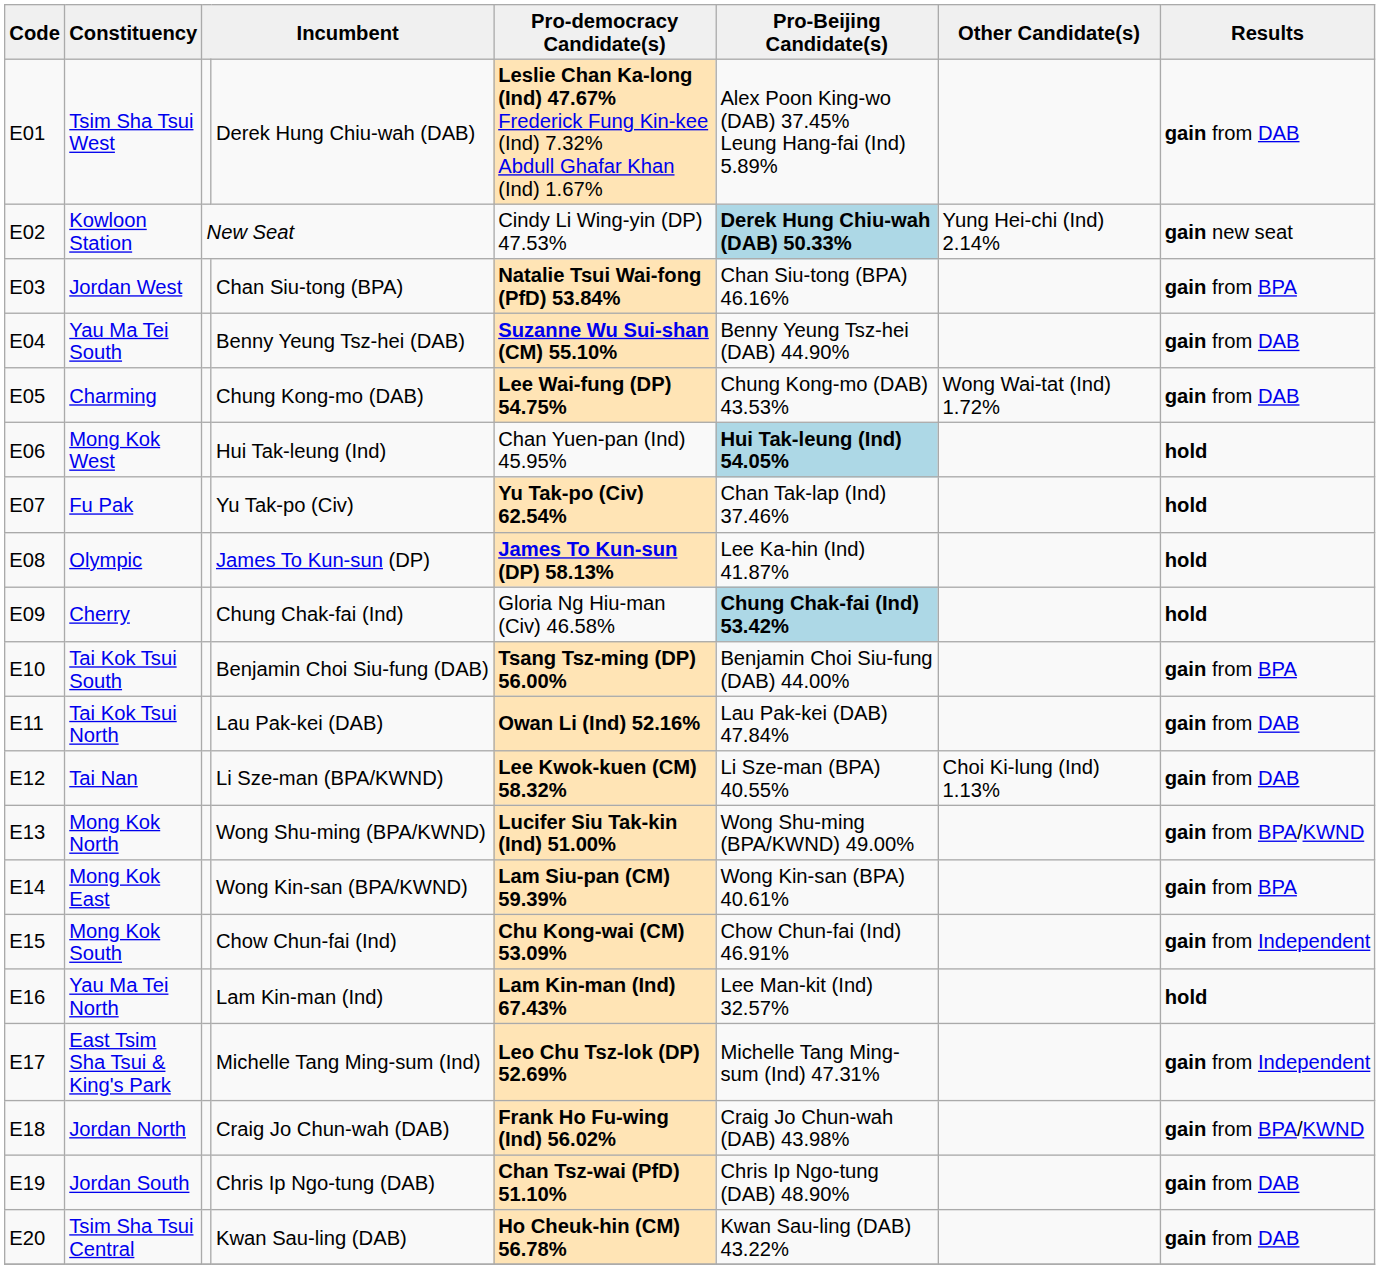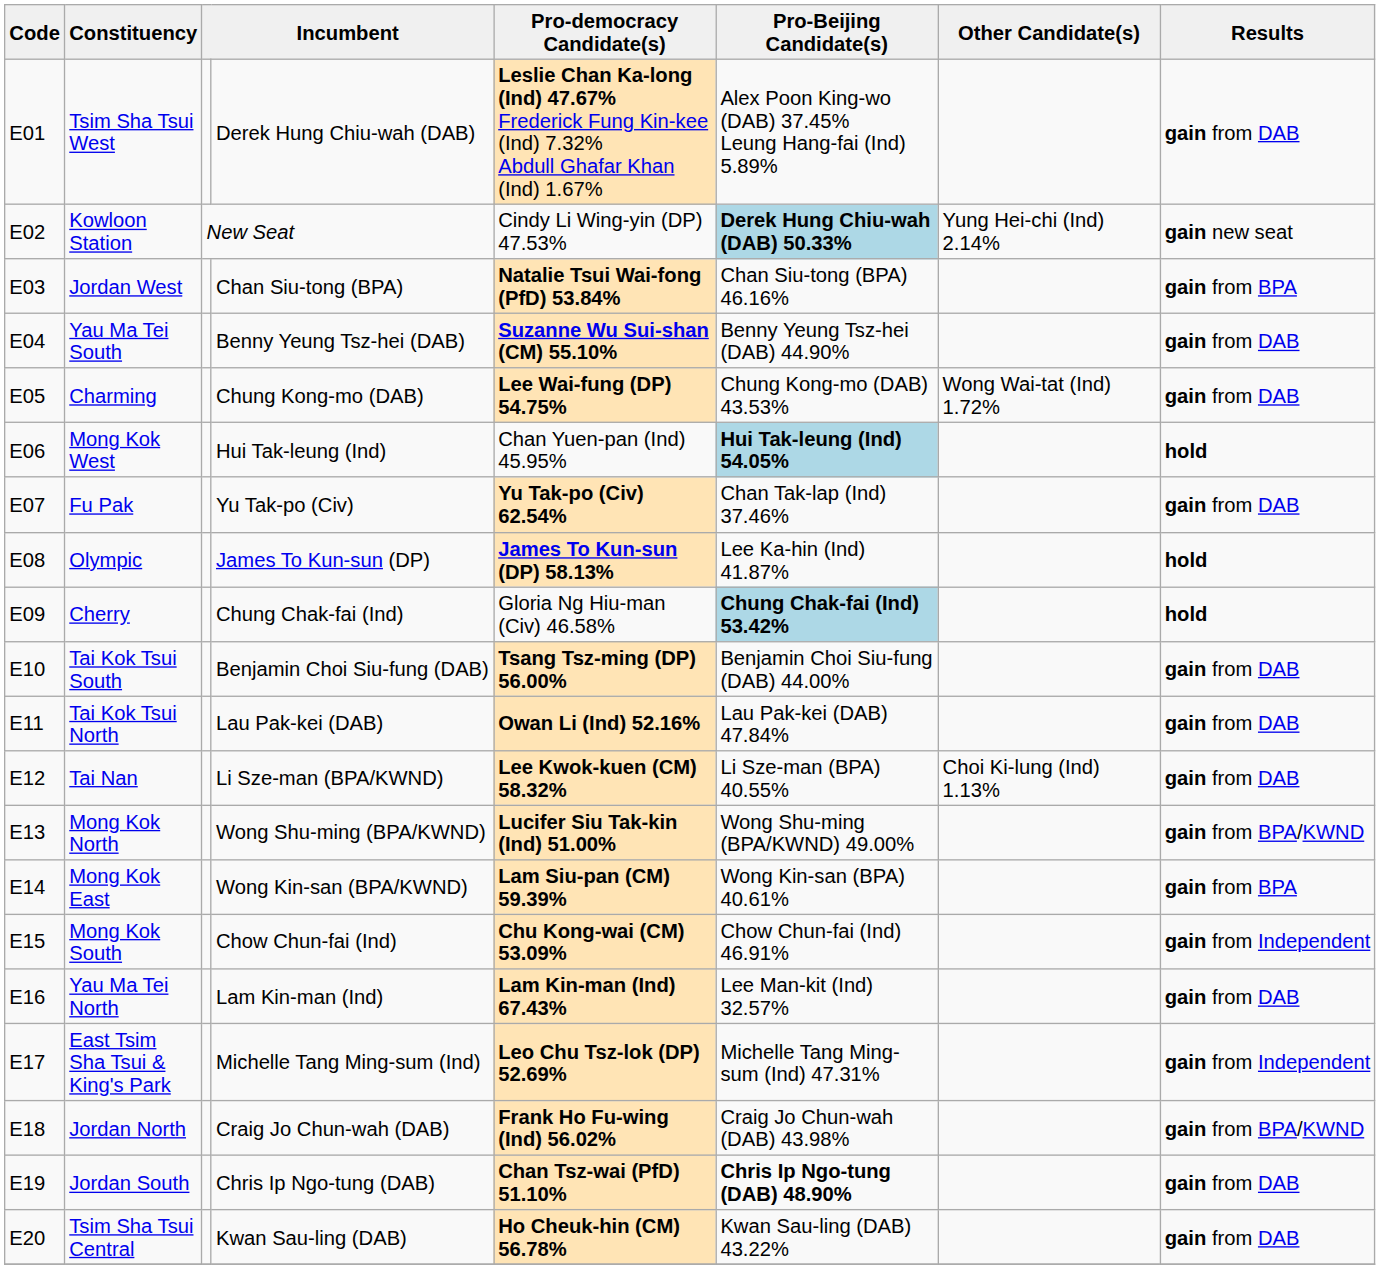(1186, 505) hold -> (1232, 505) gain from DAB
(1231, 669) gain from BPA -> (1232, 669) gain from DAB
(1186, 996) hold -> (1232, 996) gain from DAB
(800, 1183) normal -> (806, 1183) bold
